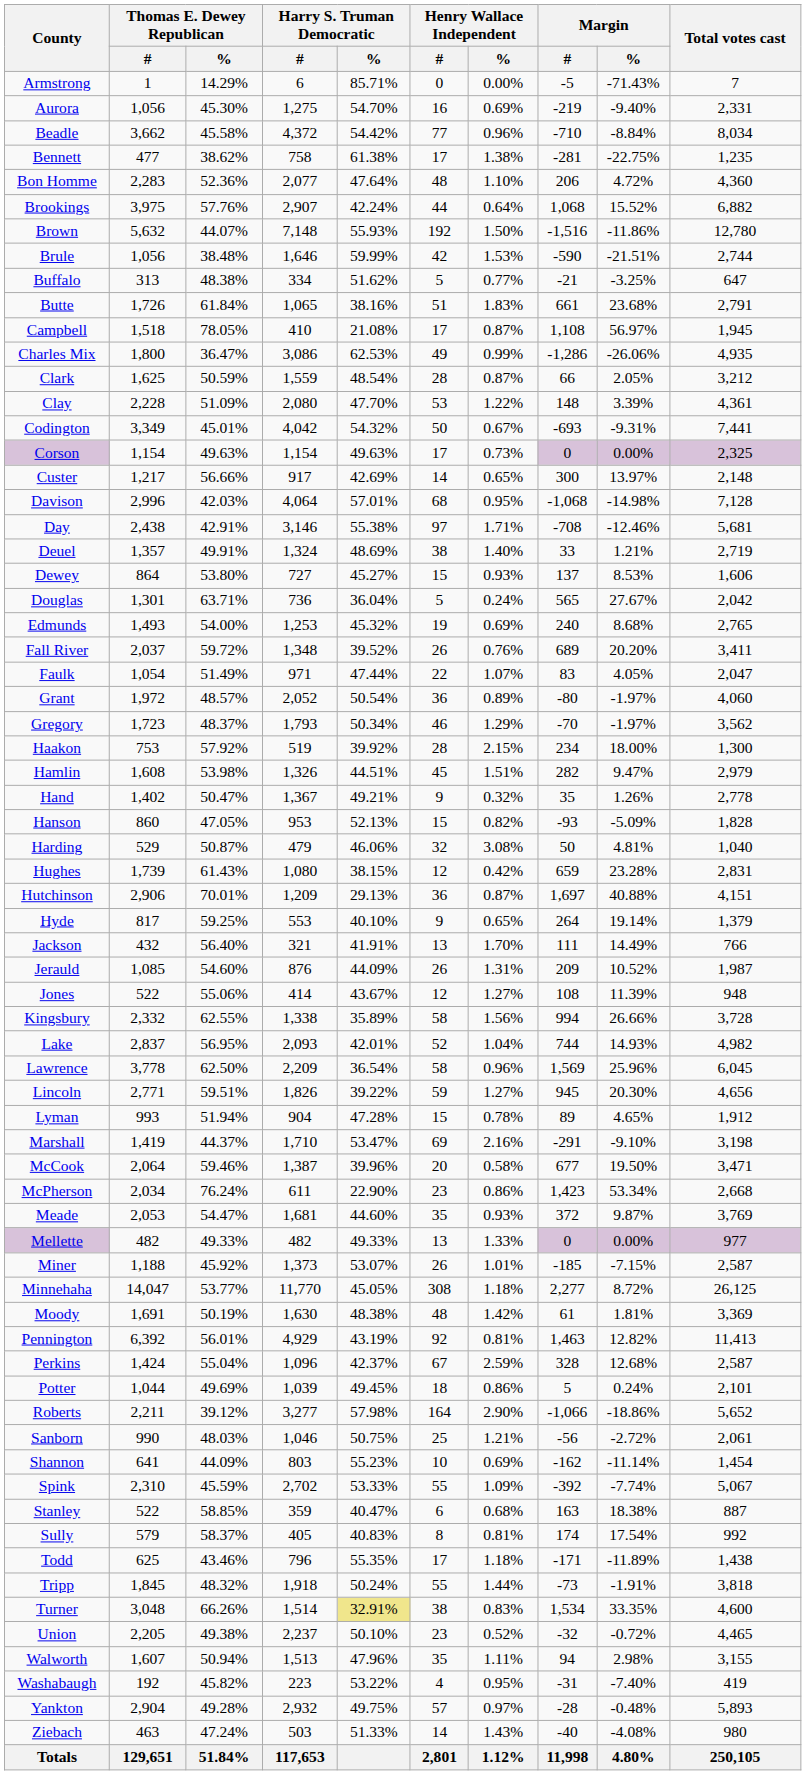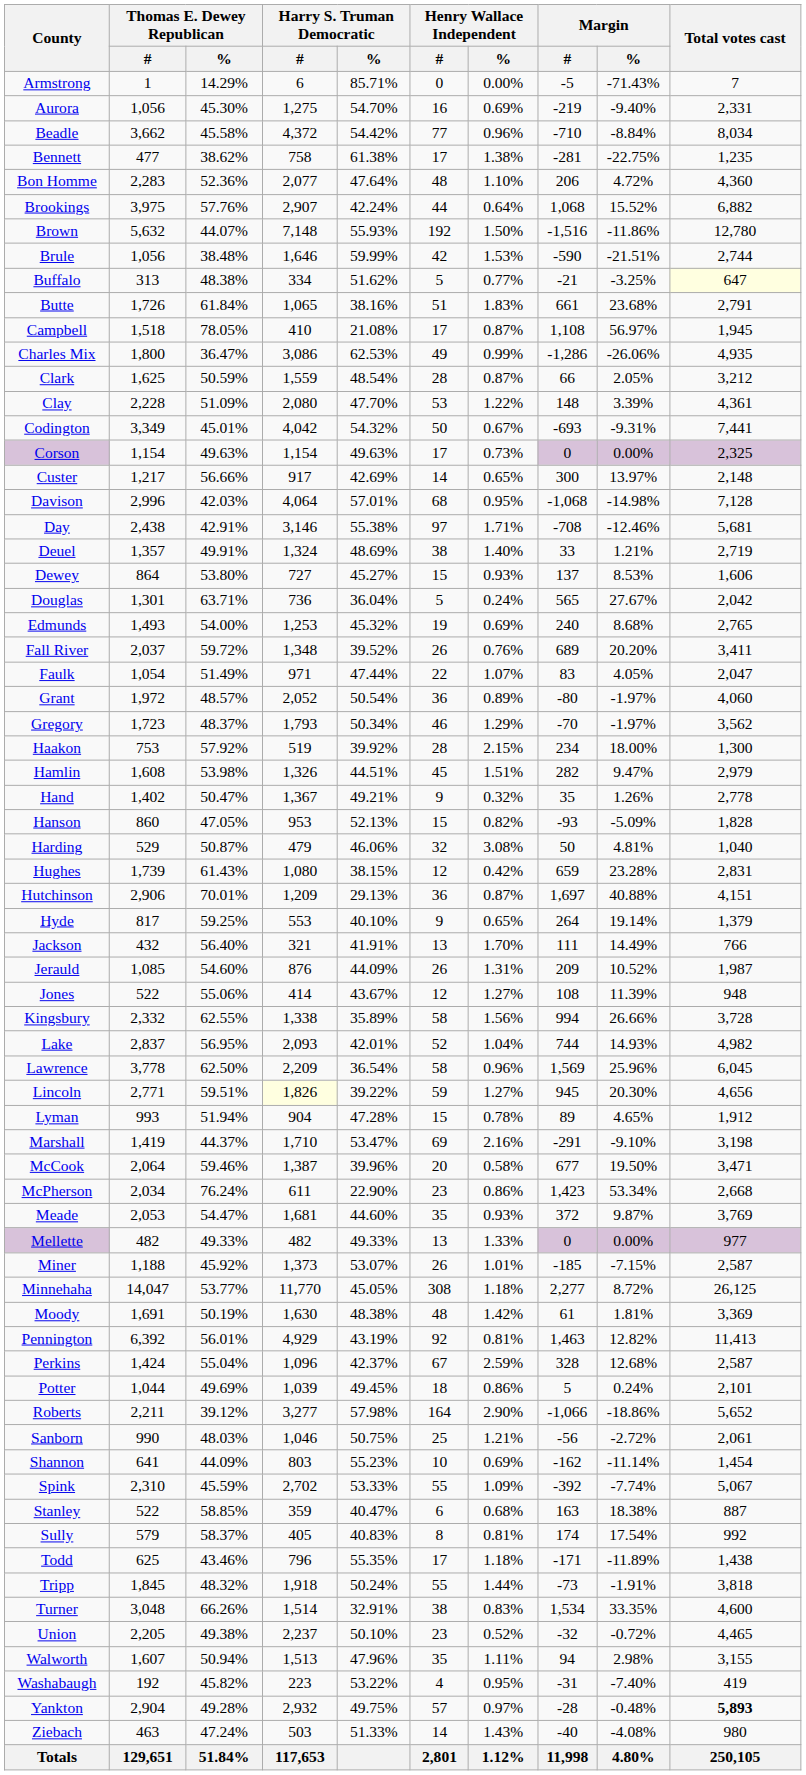(735, 280) no background -> (735, 280) lightyellow background
(300, 1092) no background -> (300, 1092) lightyellow background
(374, 1609) khaki background -> (374, 1609) no background
(735, 1708) normal -> (735, 1708) bold
